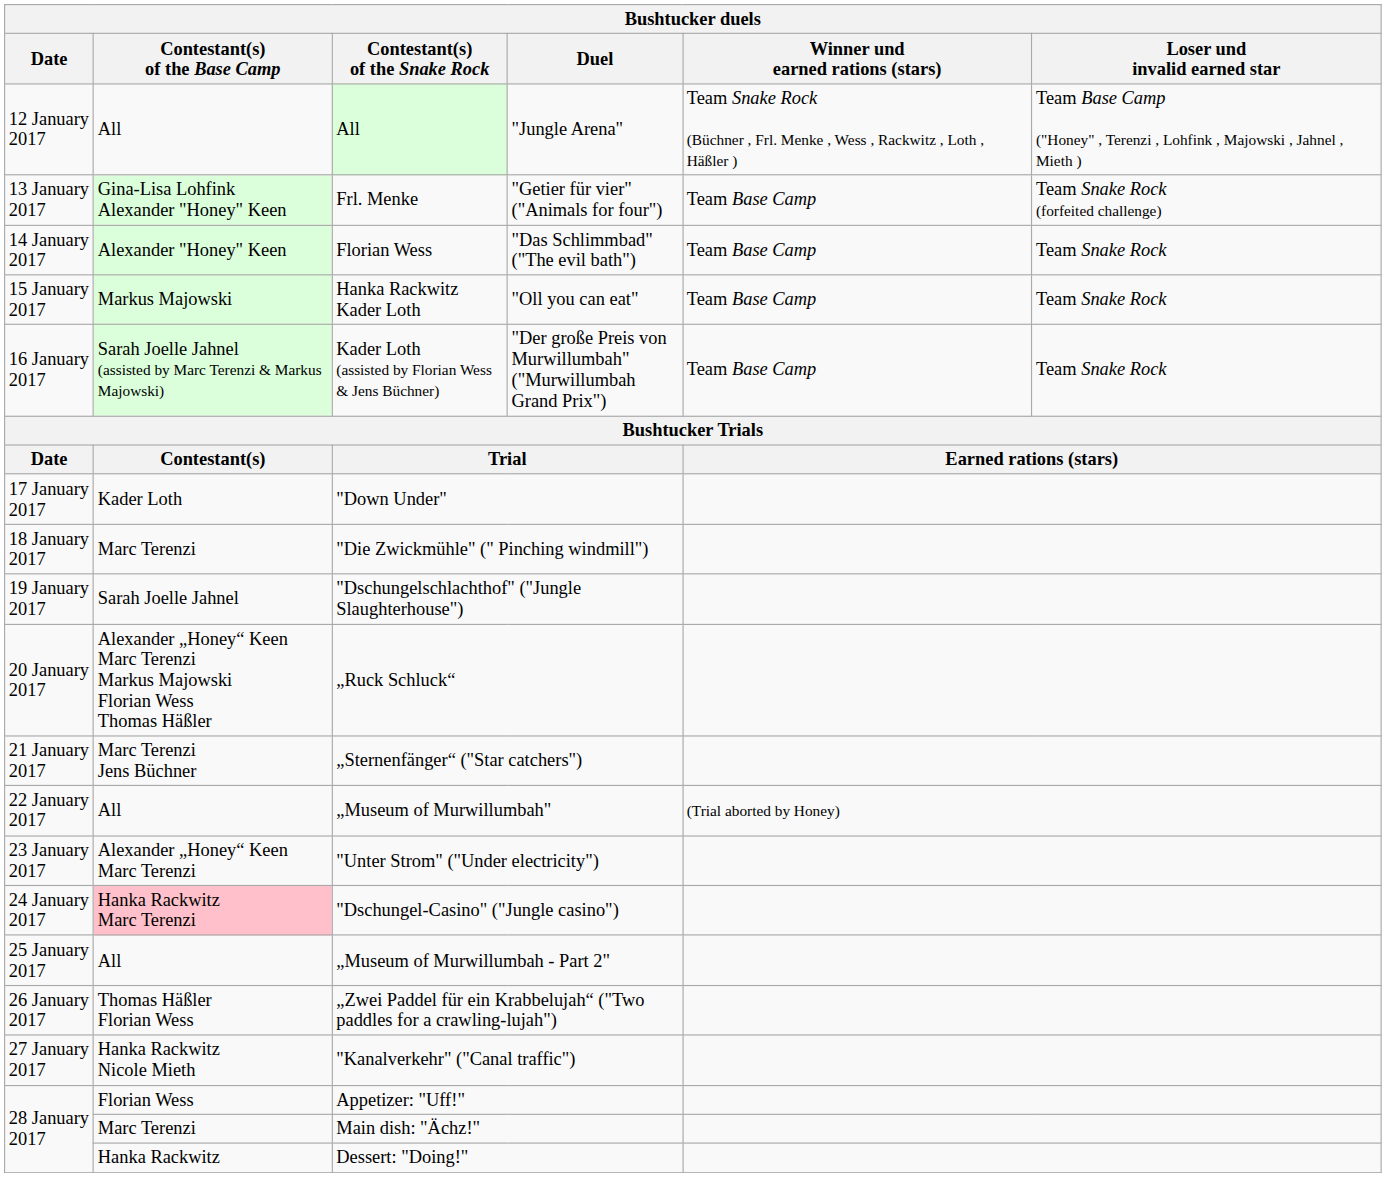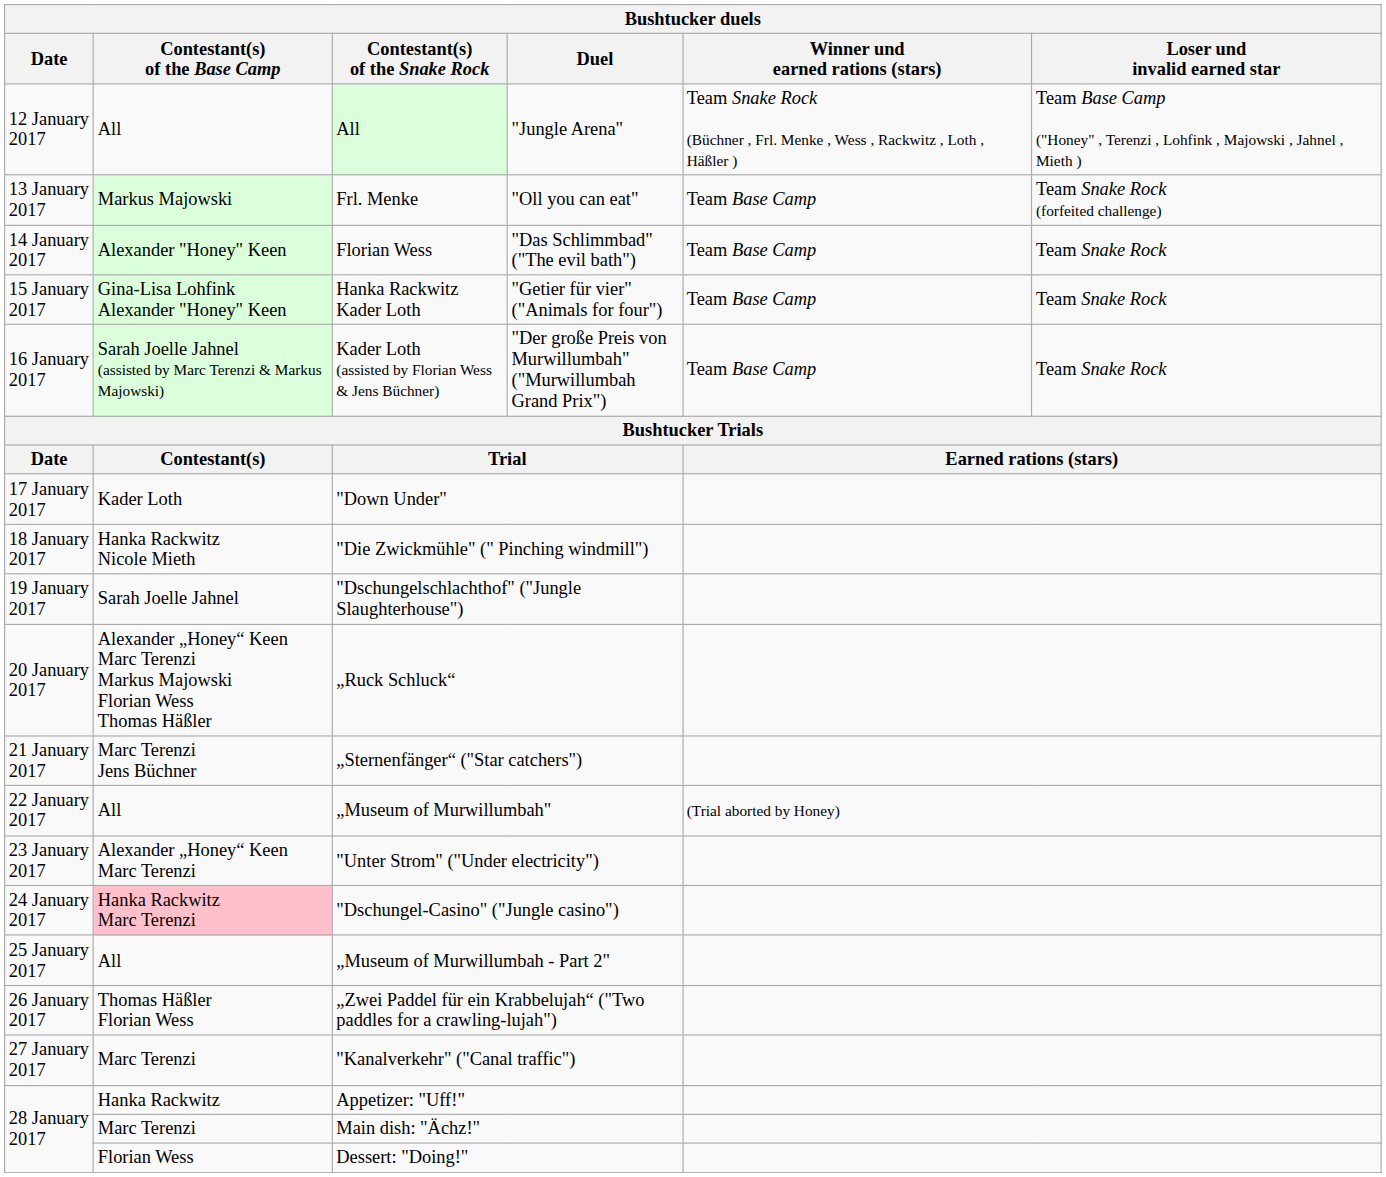(192, 199) Gina-Lisa Lohfink Alexander "Honey" Keen -> (165, 199) Markus Majowski
(587, 199) "Getier für vier" ("Animals for four") -> (575, 199) "Oll you can eat"
(165, 299) Markus Majowski -> (192, 299) Gina-Lisa Lohfink Alexander "Honey" Keen
(575, 299) "Oll you can eat" -> (587, 299) "Getier für vier" ("Animals for four")
(147, 548) Marc Terenzi -> (159, 548) Hanka Rackwitz Nicole Mieth
(159, 1059) Hanka Rackwitz Nicole Mieth -> (147, 1059) Marc Terenzi
(146, 1099) Florian Wess -> (159, 1099) Hanka Rackwitz
(159, 1157) Hanka Rackwitz -> (146, 1157) Florian Wess
